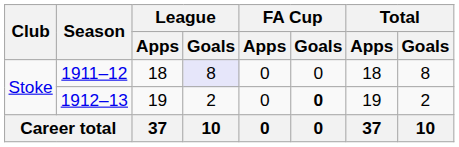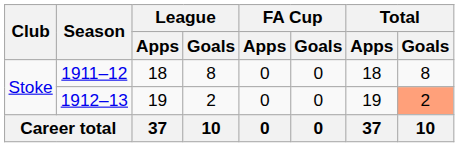(211, 73) lavender background -> (211, 73) no background
(318, 100) bold -> (318, 100) normal
(425, 100) no background -> (425, 100) lightsalmon background
